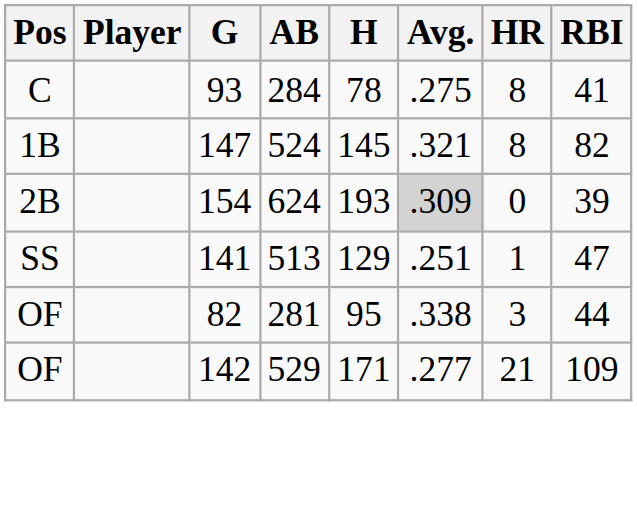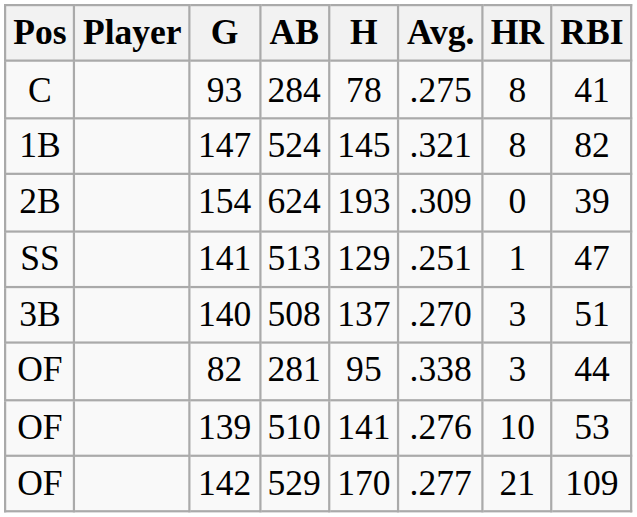(441, 201) lightgrey background -> (441, 201) no background
+ row: (225, 314)
+ row: (225, 426)
(364, 370) 171 -> (364, 483) 170
